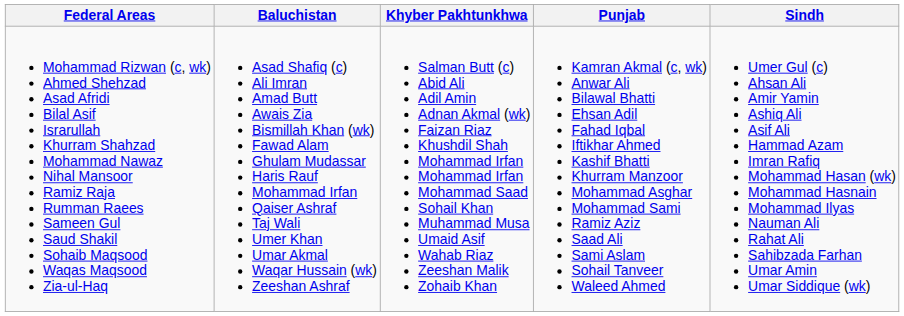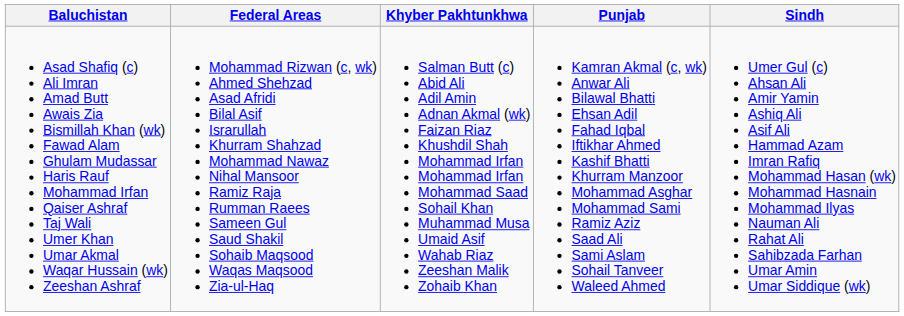columns swapped: (297, 15) <-> (110, 15)
